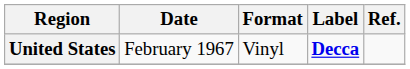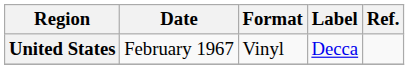(335, 49) bold -> (335, 49) normal
